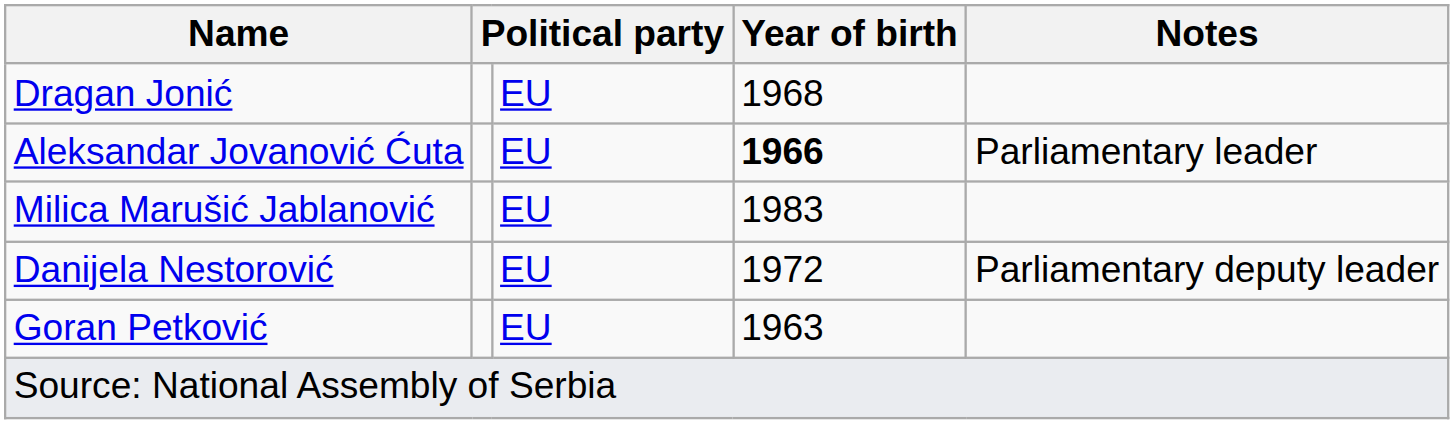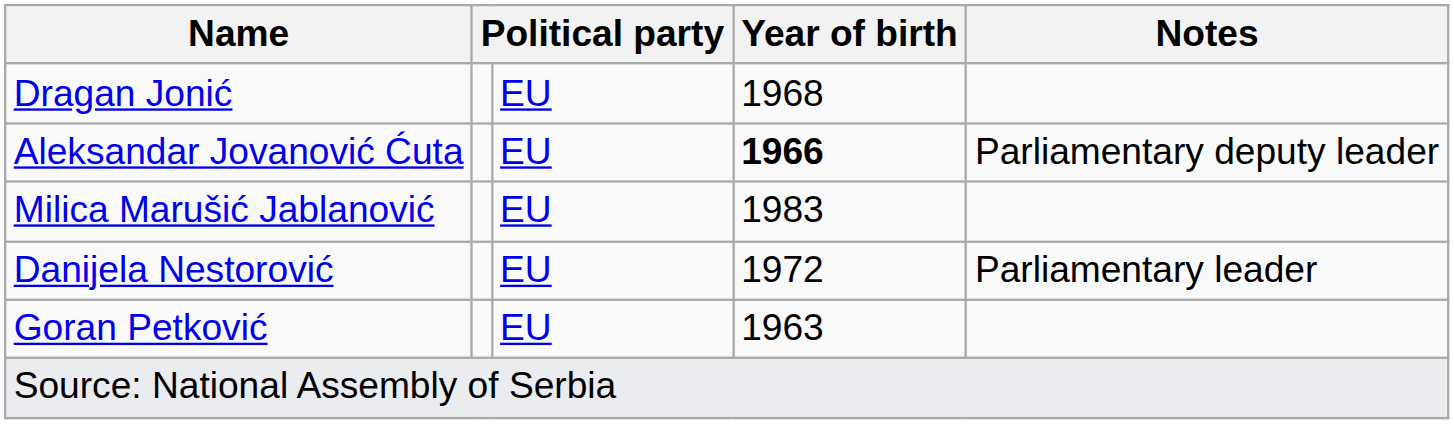(1146, 151) Parliamentary leader -> (1207, 151) Parliamentary deputy leader
(1207, 269) Parliamentary deputy leader -> (1146, 269) Parliamentary leader
